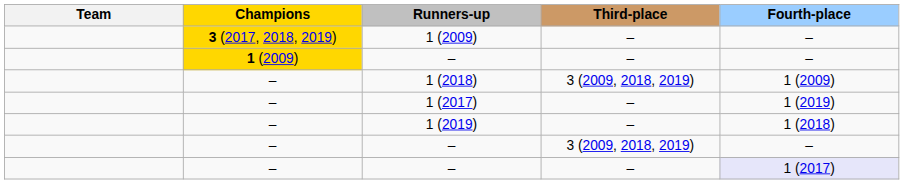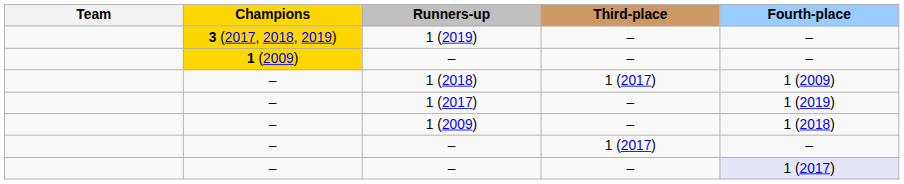(451, 37) 1 (2009) -> (451, 37) 1 (2019)
(630, 80) 3 (2009, 2018, 2019) -> (630, 80) 1 (2017)
(451, 124) 1 (2019) -> (451, 124) 1 (2009)
(630, 146) 3 (2009, 2018, 2019) -> (630, 146) 1 (2017)
